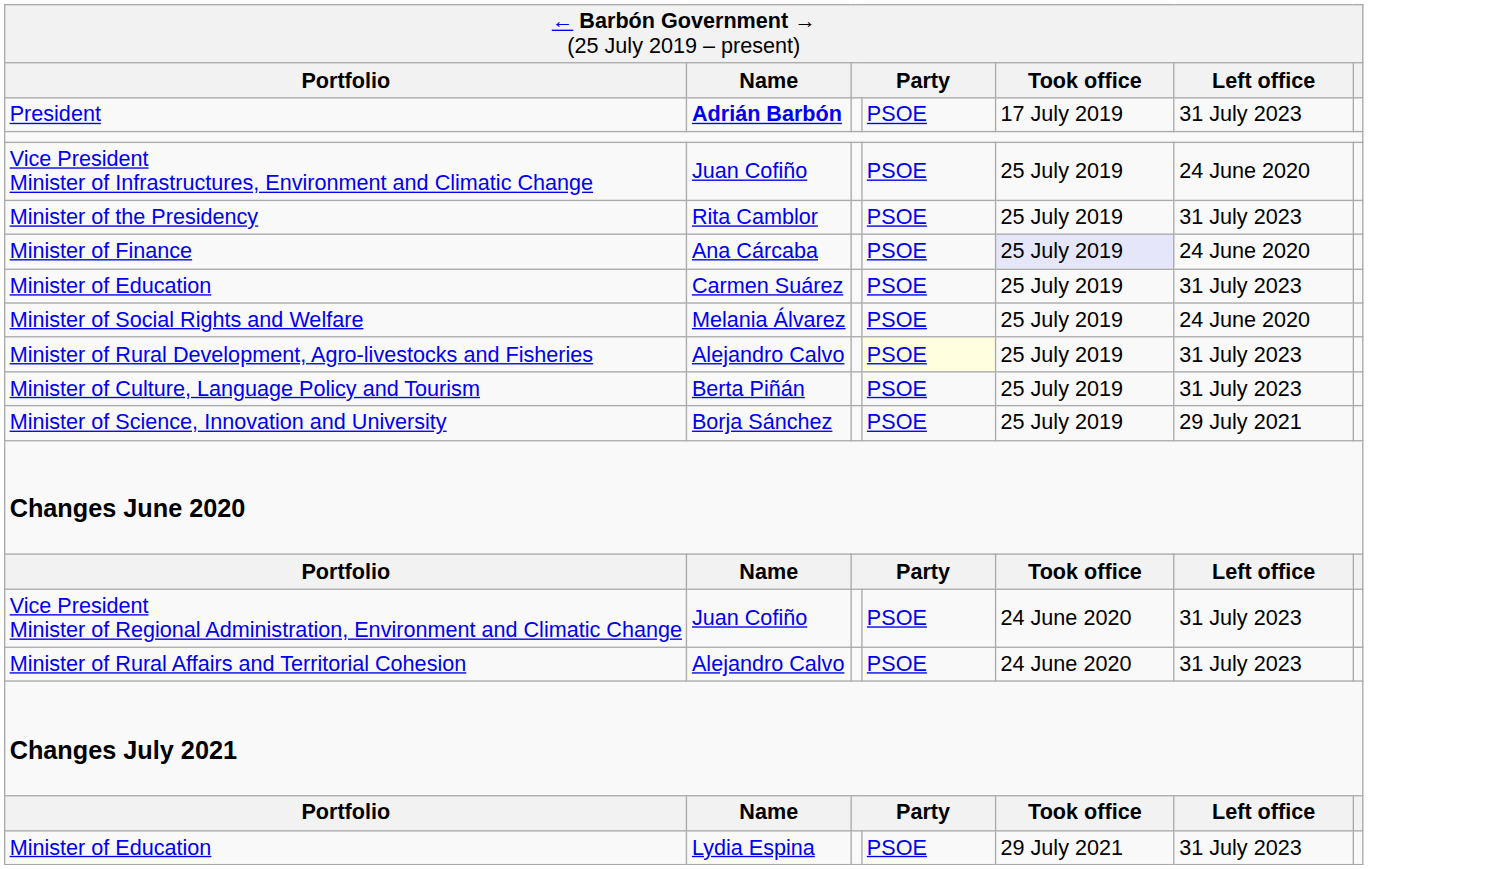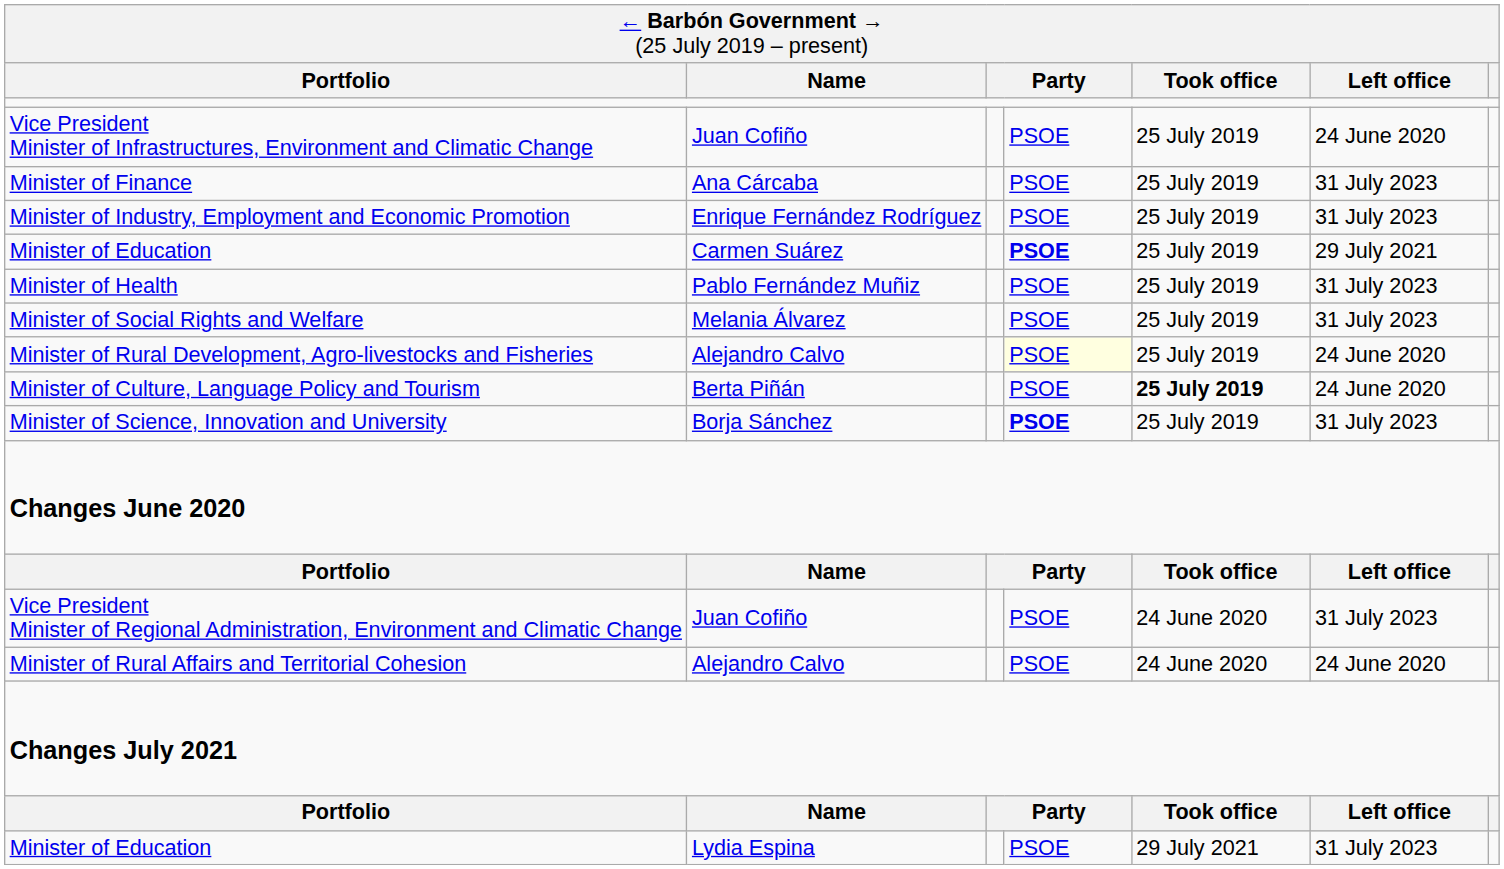- row: (55, 114)
- row: (134, 217)
(1062, 251) lavender background -> (1197, 182) no background
(1245, 251) 24 June 2020 -> (1376, 182) 31 July 2023
+ row: (290, 217)
(897, 285) normal -> (1039, 251) bold
(1240, 285) 31 July 2023 -> (1376, 251) 29 July 2021
+ row: (94, 285)
(1245, 319) 24 June 2020 -> (1376, 319) 31 July 2023
(1240, 354) 31 July 2023 -> (1380, 354) 24 June 2020
(1062, 388) normal -> (1200, 388) bold
(1240, 388) 31 July 2023 -> (1380, 388) 24 June 2020
(897, 422) normal -> (1039, 422) bold
(1240, 422) 29 July 2021 -> (1376, 422) 31 July 2023
(1240, 664) 31 July 2023 -> (1380, 664) 24 June 2020
